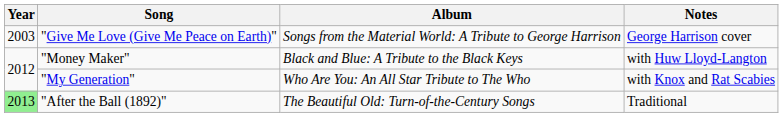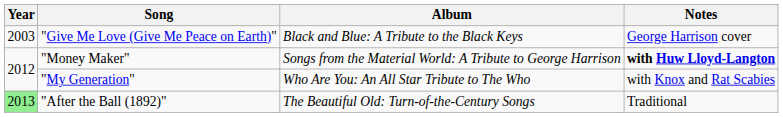(452, 36) Songs from the Material World: A Tribute to George Harrison -> (403, 36) Black and Blue: A Tribute to the Black Keys
(403, 58) Black and Blue: A Tribute to the Black Keys -> (452, 58) Songs from the Material World: A Tribute to George Harrison
(697, 58) normal -> (701, 58) bold
